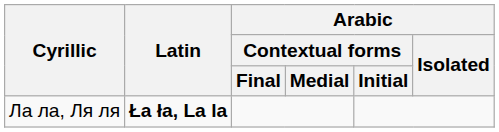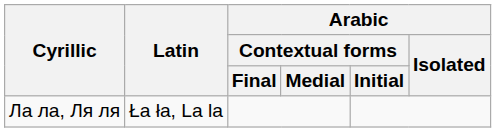(178, 111) bold -> (176, 111) normal
